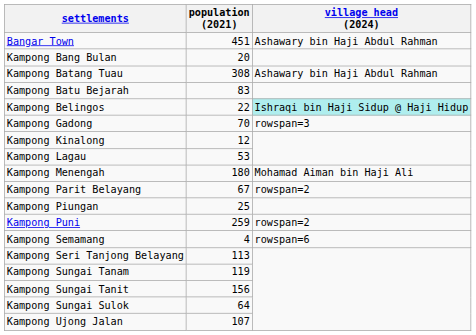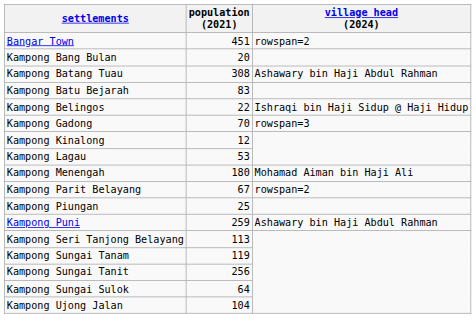(346, 41) Ashawary bin Haji Abdul Rahman -> (282, 41) rowspan=2
(361, 107) paleturquoise background -> (361, 107) no background
(282, 223) rowspan=2 -> (346, 223) Ashawary bin Haji Abdul Rahman
- row: (56, 239)
(241, 289) 156 -> (241, 272) 256
(241, 322) 107 -> (241, 305) 104
